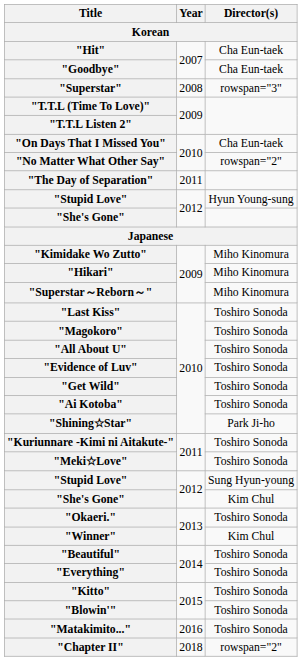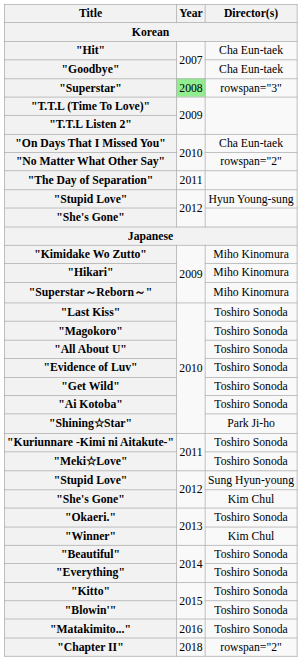(191, 87) no background -> (191, 87) lightgreen background
